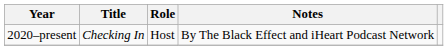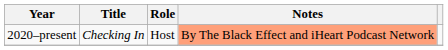(308, 34) no background -> (308, 34) lightsalmon background
